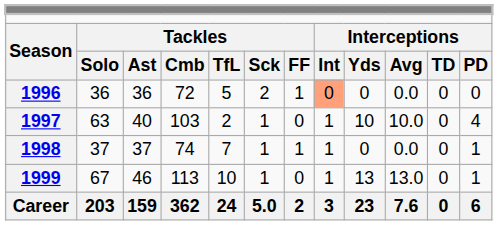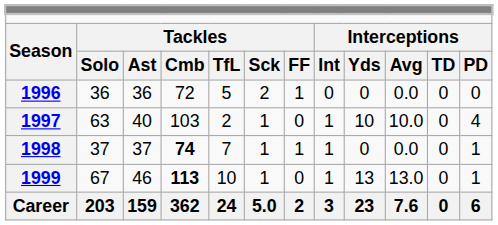(329, 93) lightsalmon background -> (329, 93) no background
(185, 149) normal -> (185, 149) bold
(185, 178) normal -> (185, 178) bold
